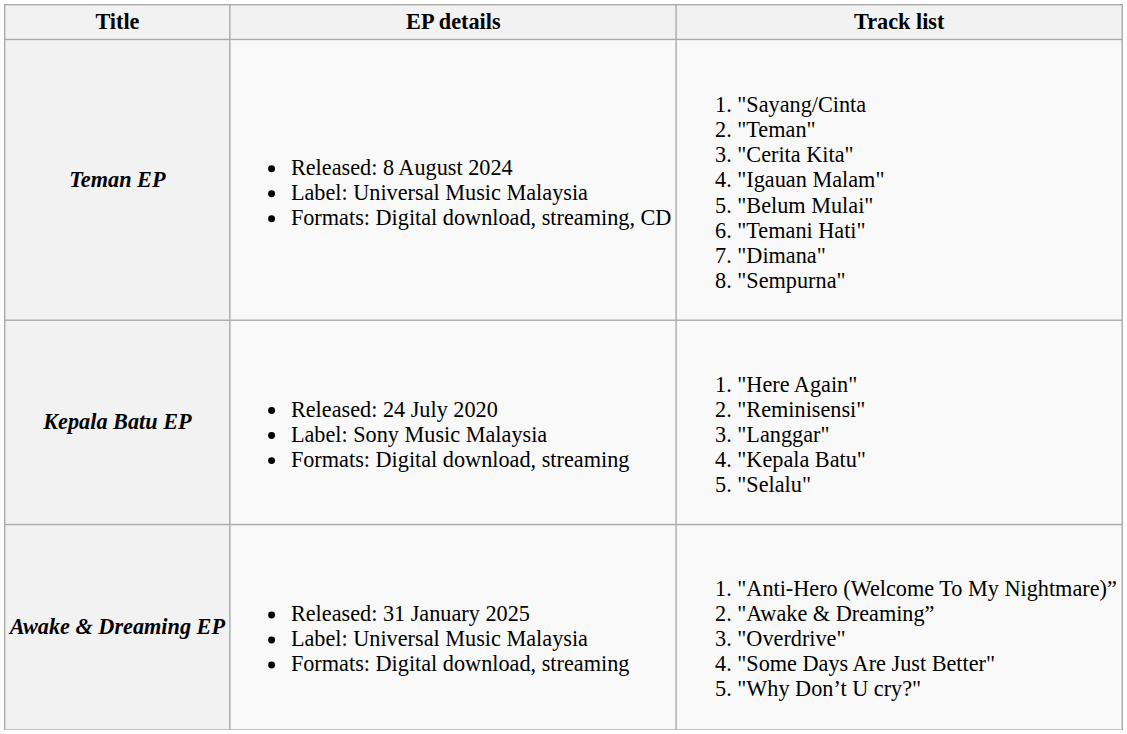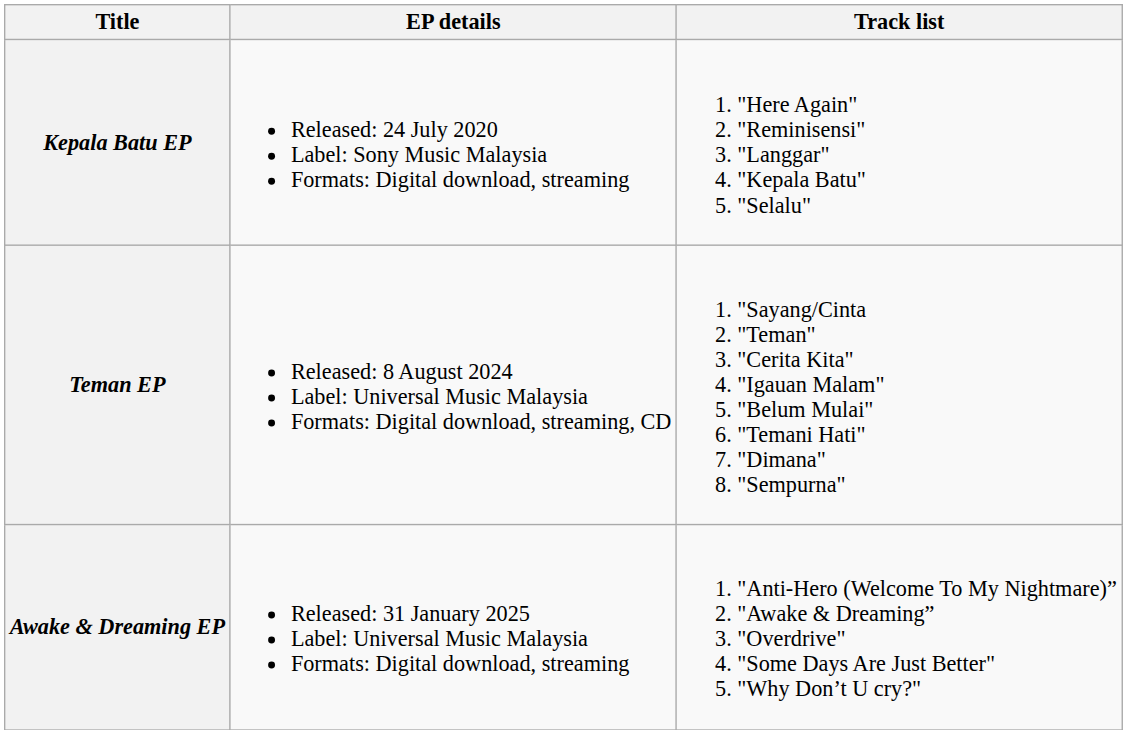rows swapped: (117, 422) <-> (117, 179)
